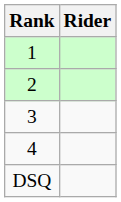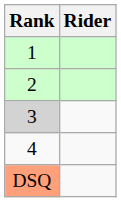(32, 116) no background -> (32, 116) lightgrey background
(32, 181) no background -> (32, 181) lightsalmon background
